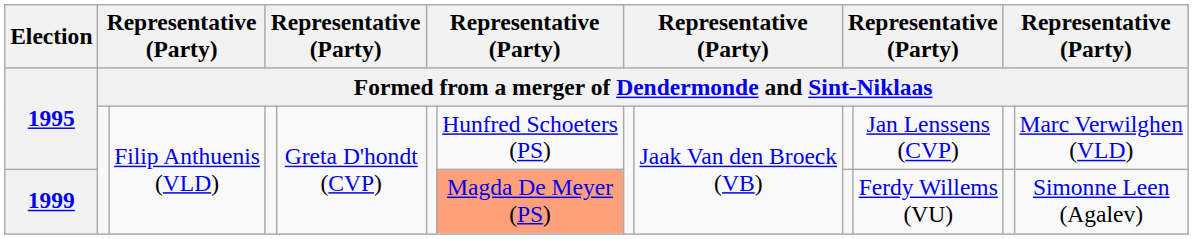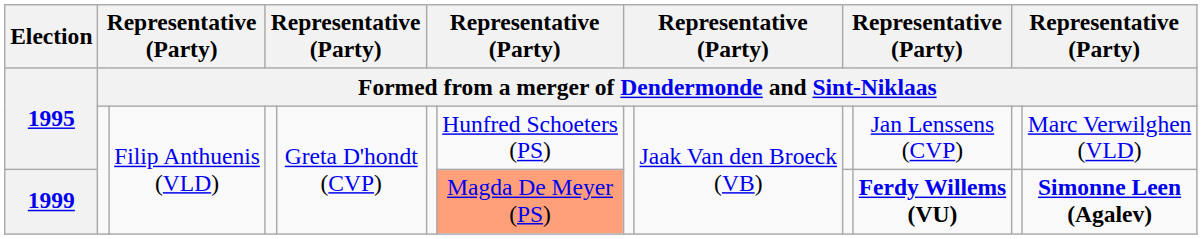(928, 201) normal -> (932, 201) bold
(1101, 201) normal -> (1110, 201) bold
